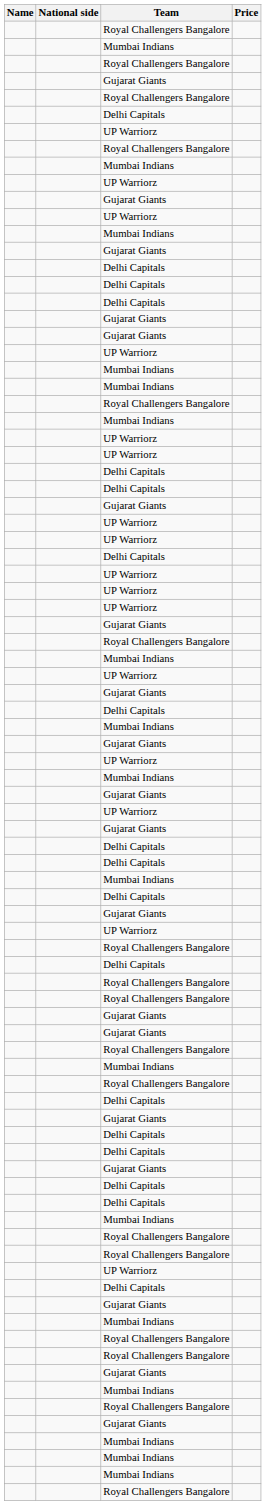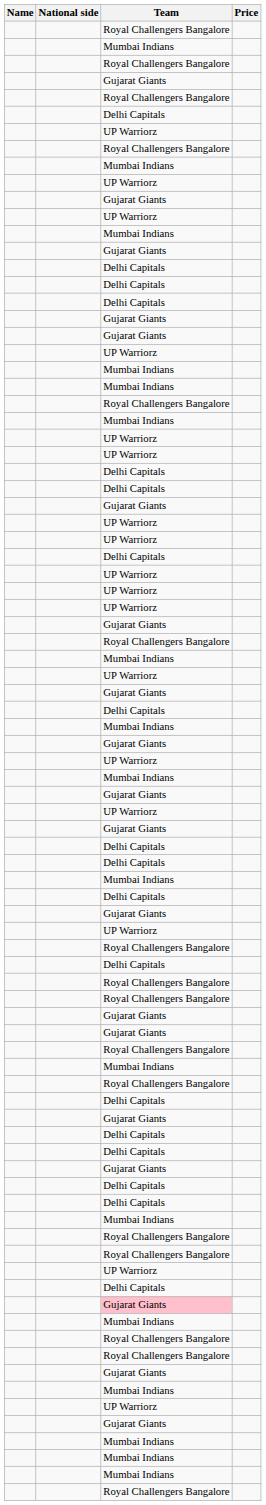(135, 1305) no background -> (135, 1305) pink background
(166, 1407) Royal Challengers Bangalore -> (130, 1407) UP Warriorz
